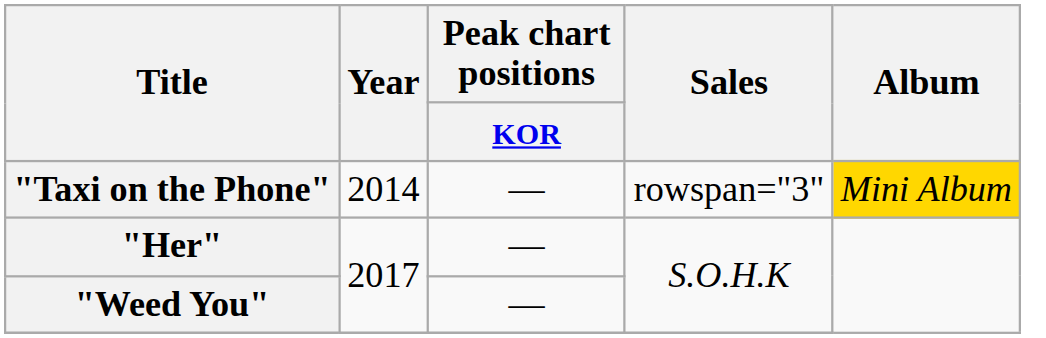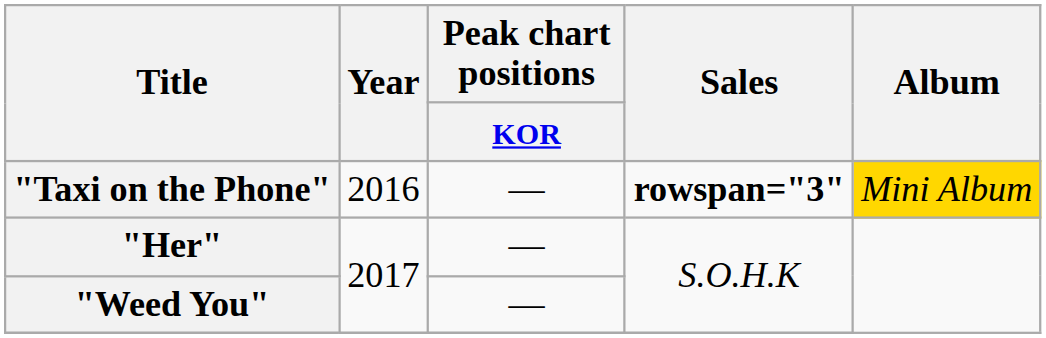(383, 188) 2014 -> (383, 188) 2016
(729, 188) normal -> (739, 188) bold
